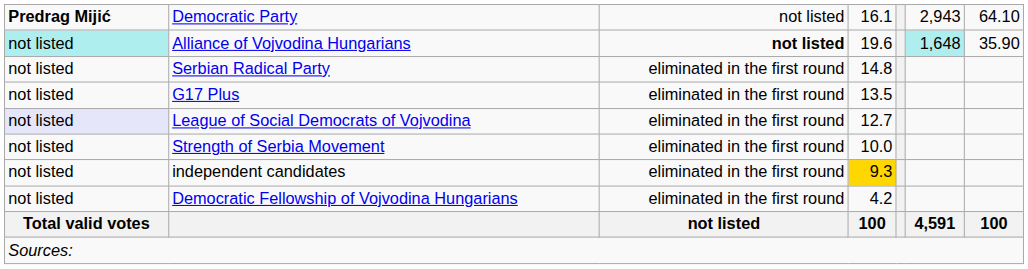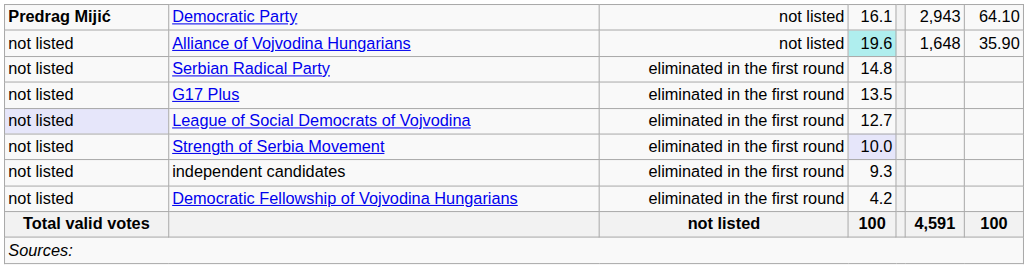(41, 43) paleturquoise background -> (41, 43) no background
(808, 43) bold -> (812, 43) normal
(876, 43) no background -> (876, 43) paleturquoise background
(940, 43) paleturquoise background -> (940, 43) no background
(876, 146) no background -> (876, 146) lavender background
(881, 172) gold background -> (881, 172) no background
